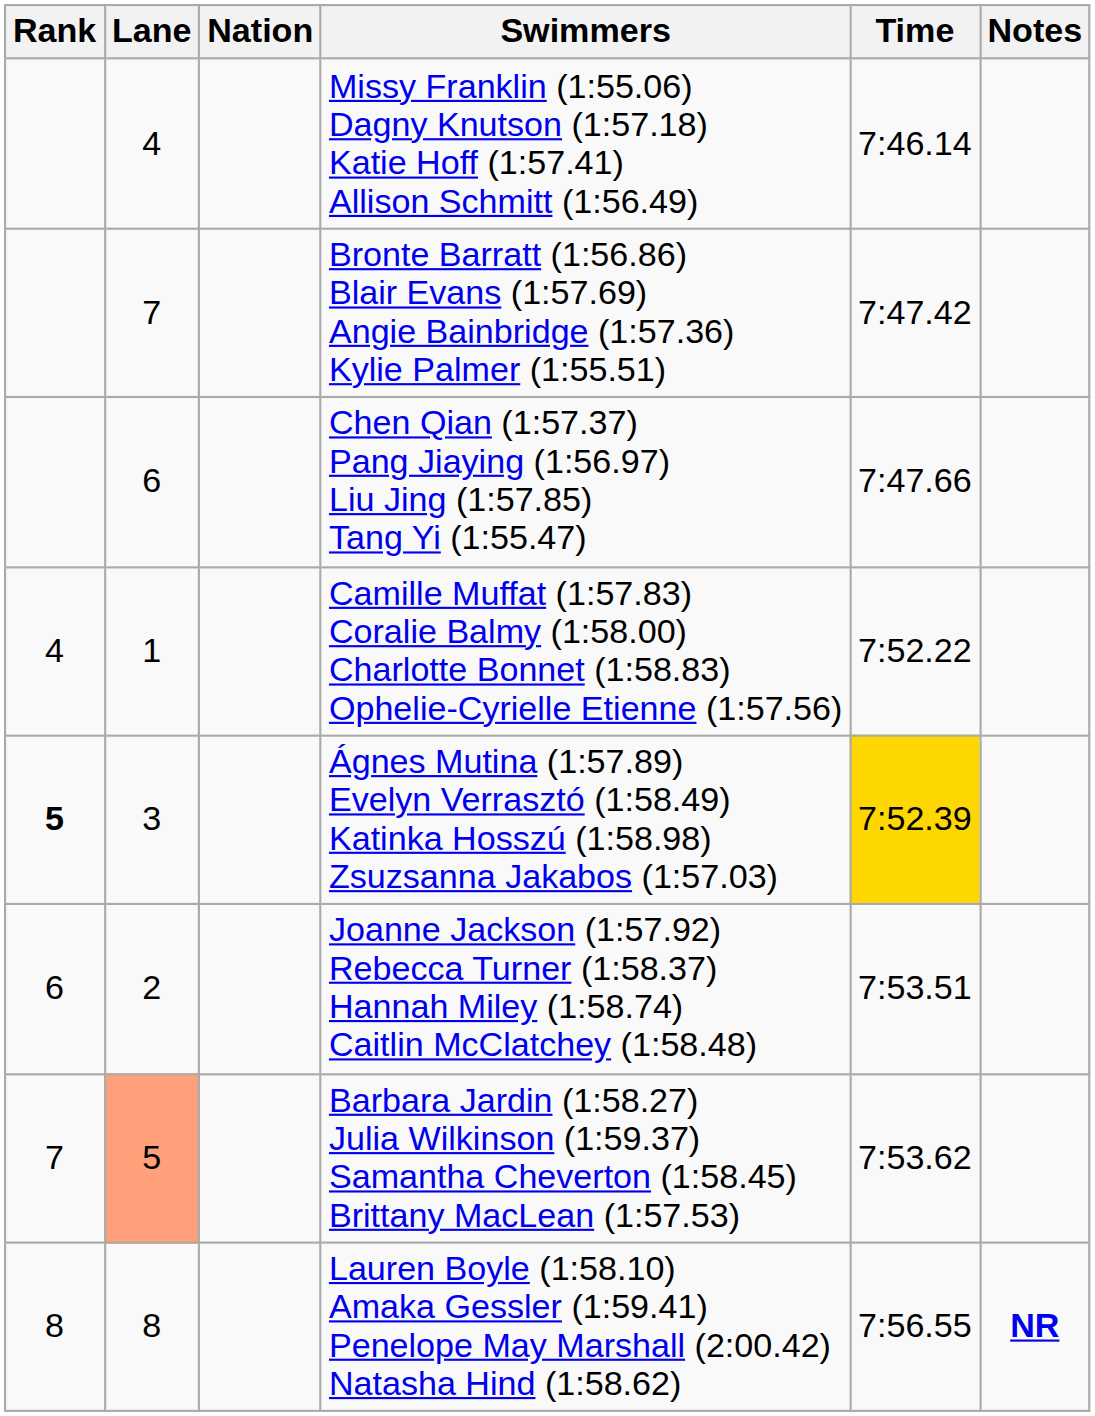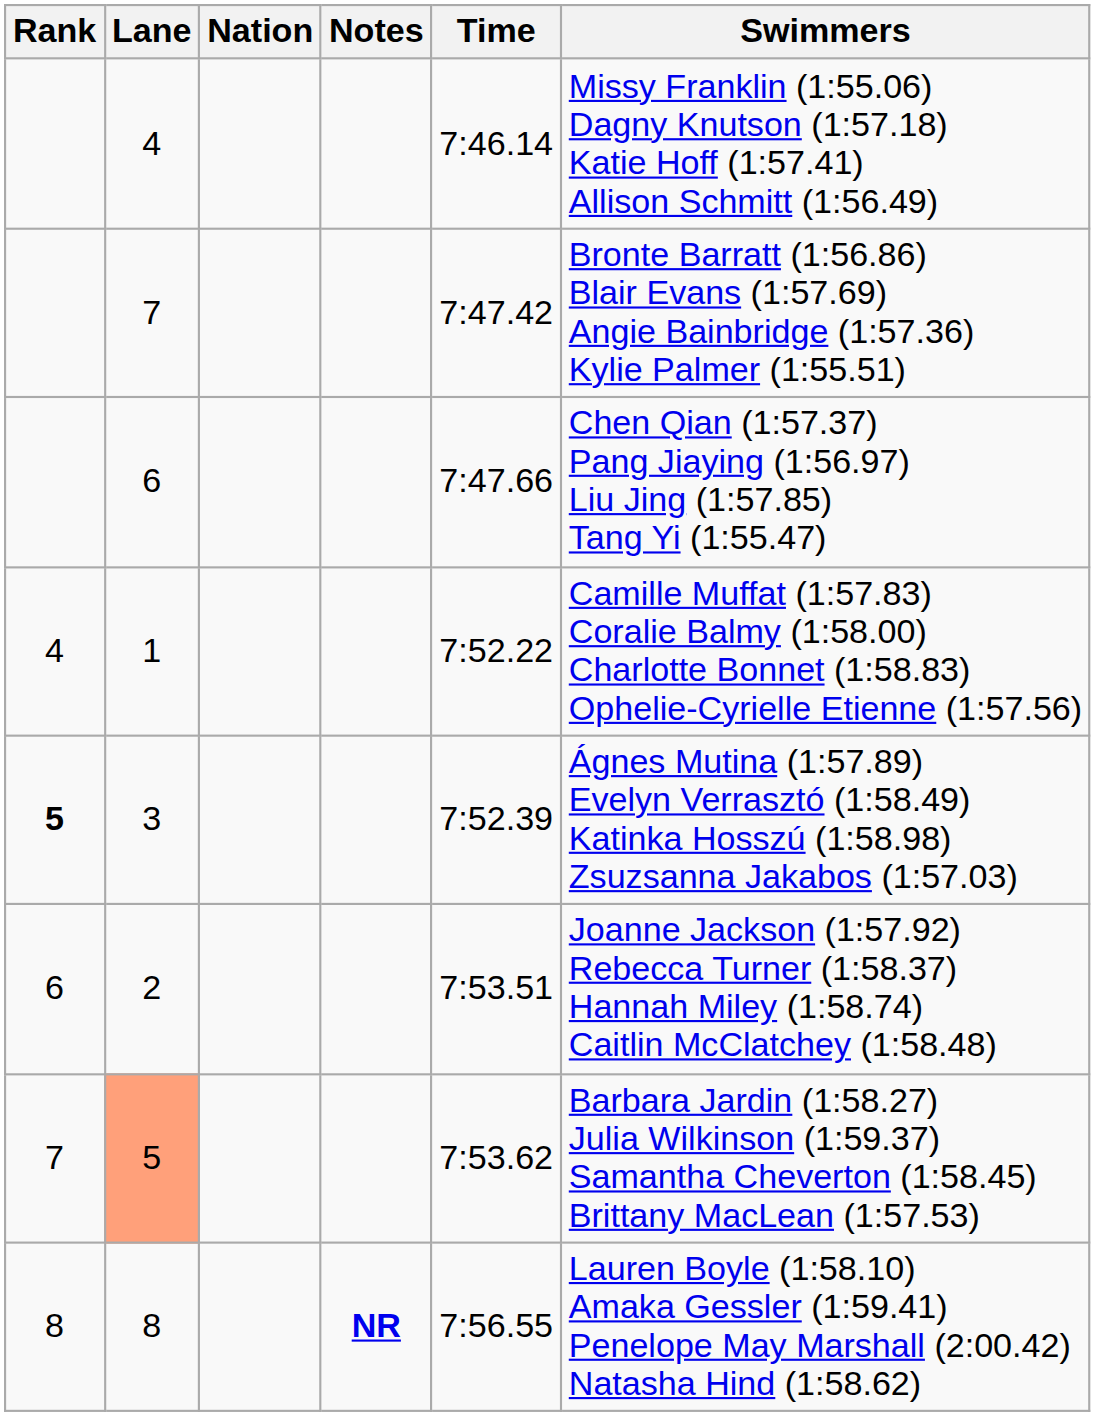columns swapped: (586, 31) <-> (1035, 31)
(915, 819) gold background -> (496, 819) no background
